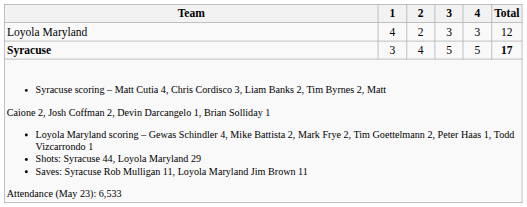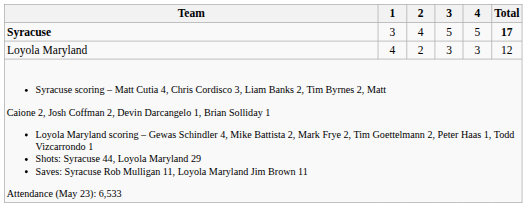rows swapped: (29, 50) <-> (47, 31)
